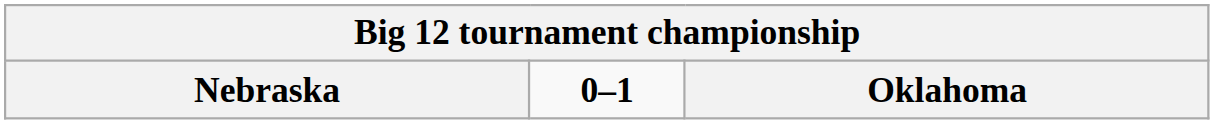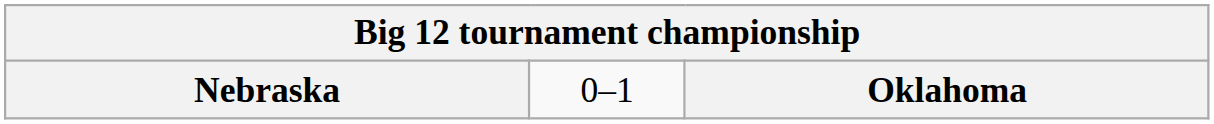(607, 88) bold -> (607, 88) normal
